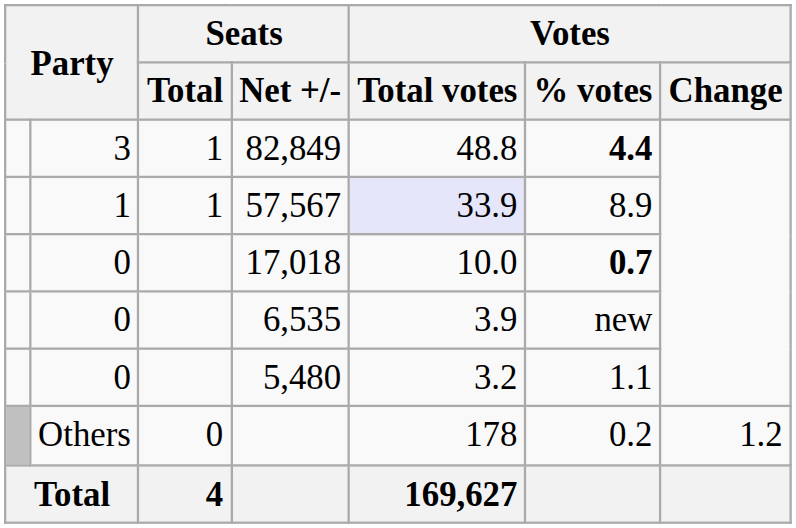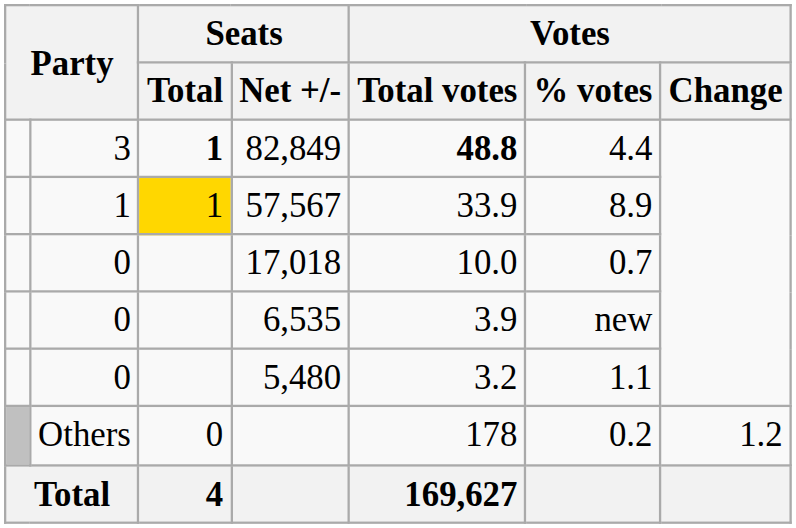(214, 148) normal -> (214, 148) bold
(487, 148) normal -> (487, 148) bold
(631, 148) bold -> (631, 148) normal
(214, 205) no background -> (214, 205) gold background
(487, 205) lavender background -> (487, 205) no background
(631, 262) bold -> (631, 262) normal
